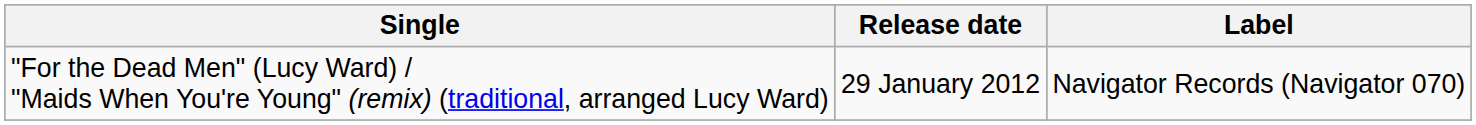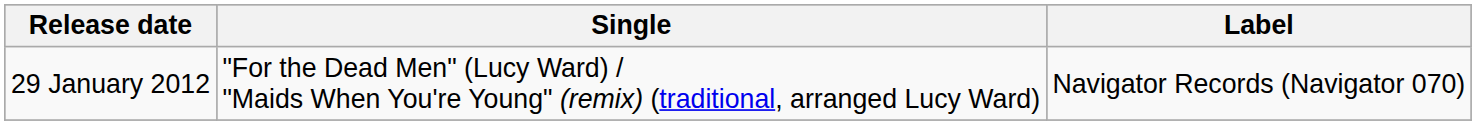columns swapped: (420, 25) <-> (941, 25)
